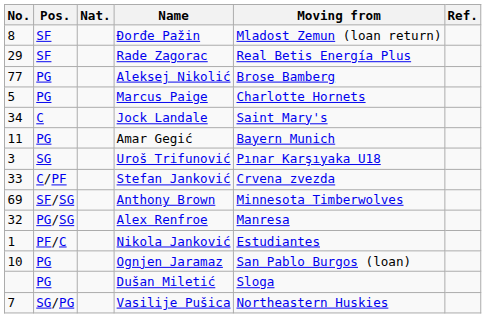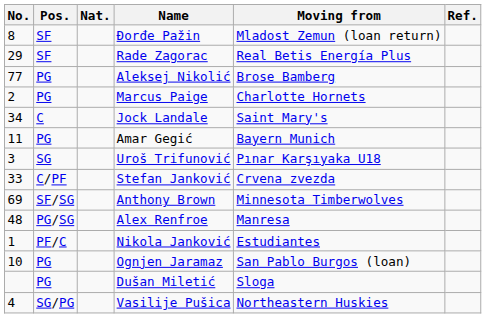(11, 97) 5 -> (11, 97) 2
(15, 220) 32 -> (15, 220) 48
(11, 302) 7 -> (11, 302) 4
